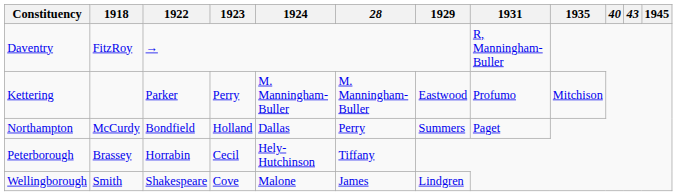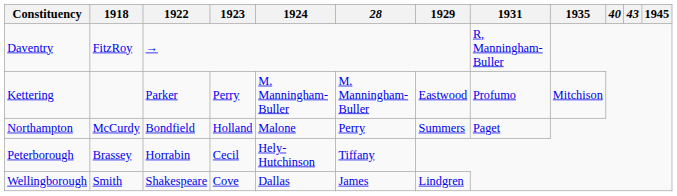(274, 128) Dallas -> (277, 128) Malone
(277, 181) Malone -> (274, 181) Dallas
